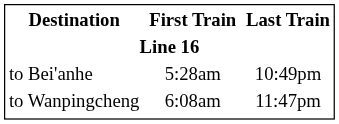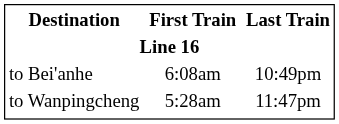(193, 73) 5:28am -> (193, 73) 6:08am
(193, 101) 6:08am -> (193, 101) 5:28am
